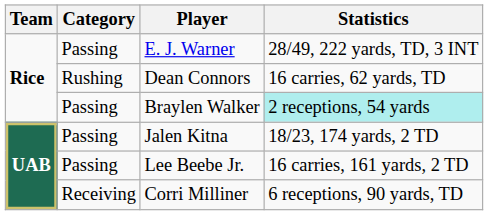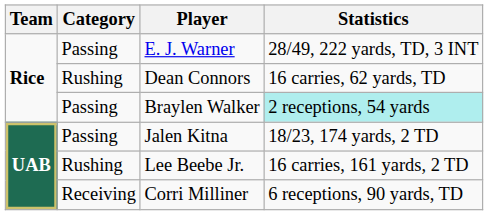(90, 165) Passing -> (92, 165) Rushing
